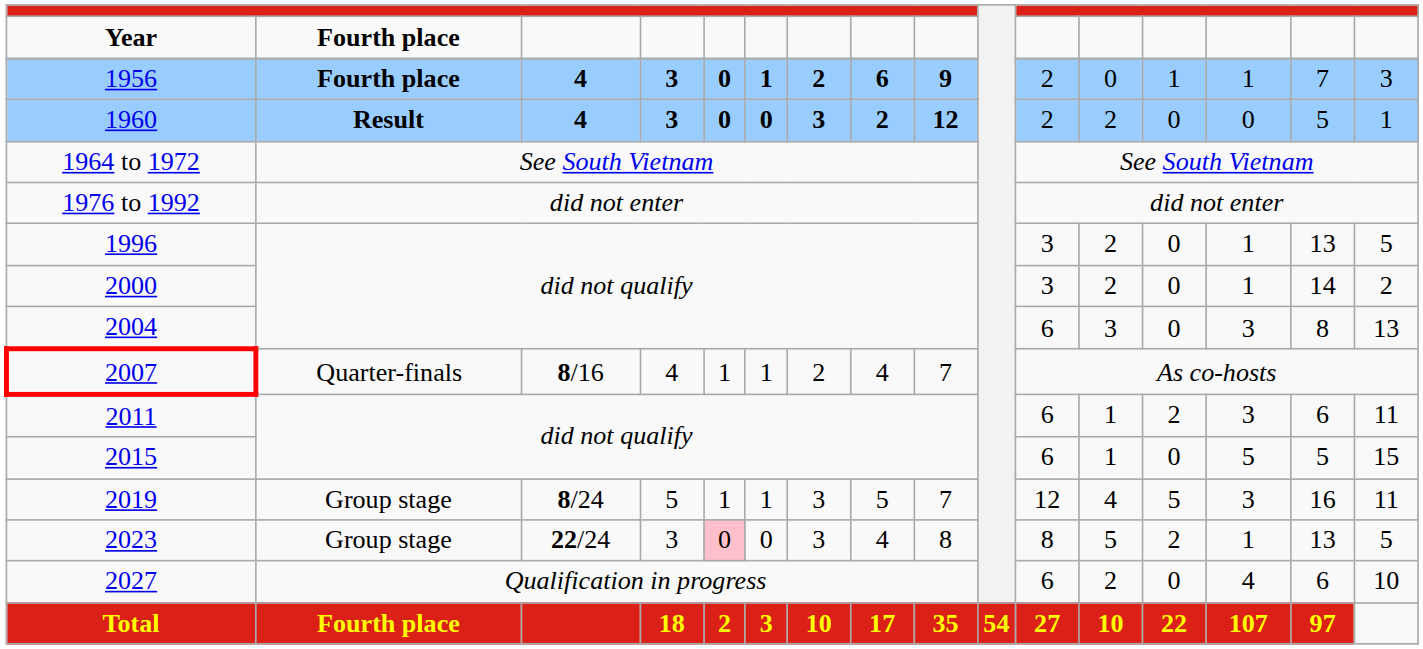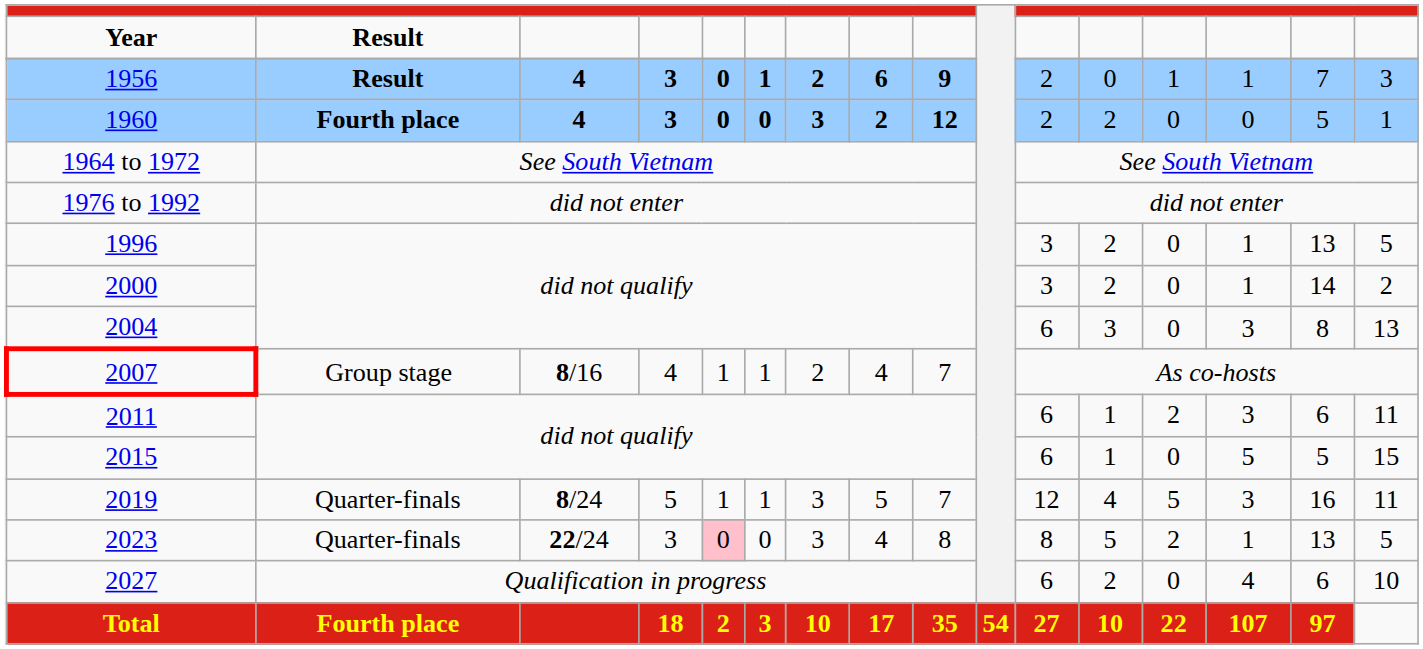(388, 37) Fourth place -> (388, 37) Result
(388, 78) Fourth place -> (388, 78) Result
(388, 119) Result -> (388, 119) Fourth place
(389, 371) Quarter-finals -> (389, 371) Group stage
(388, 498) Group stage -> (388, 498) Quarter-finals
(388, 540) Group stage -> (388, 540) Quarter-finals
